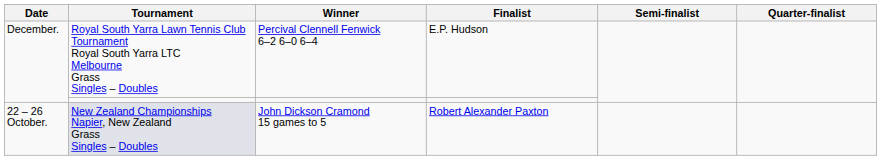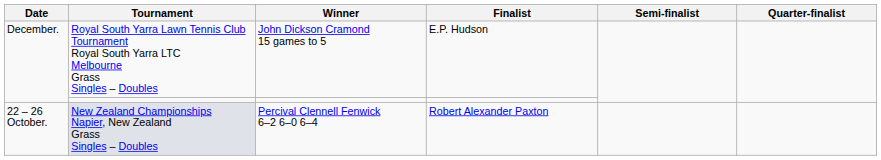(319, 35) Percival Clennell Fenwick 6–2 6–0 6–4 -> (314, 35) John Dickson Cramond 15 games to 5
(314, 117) John Dickson Cramond 15 games to 5 -> (319, 117) Percival Clennell Fenwick 6–2 6–0 6–4
